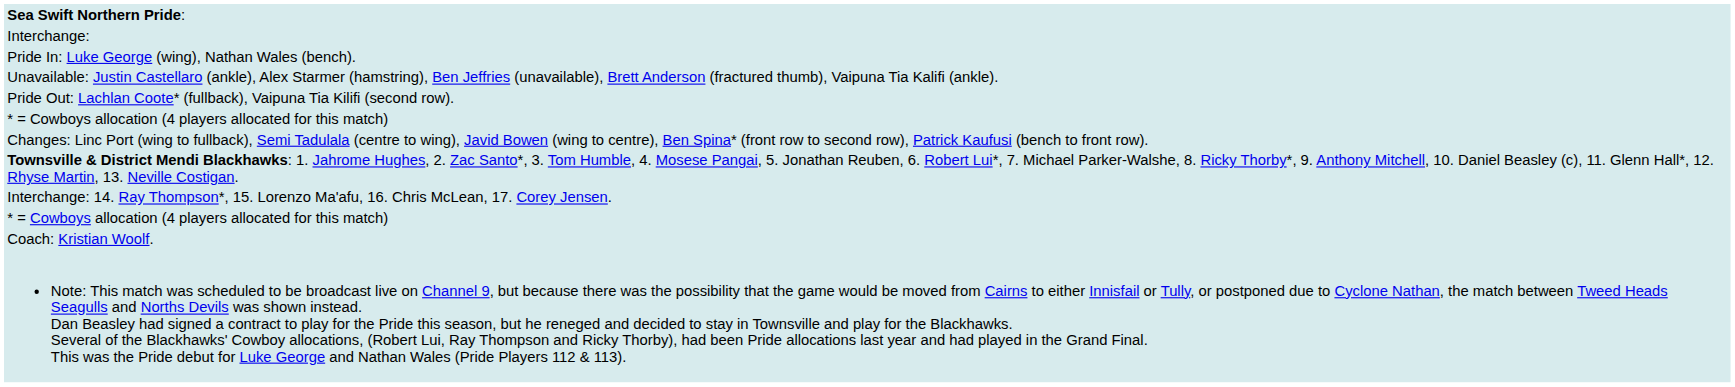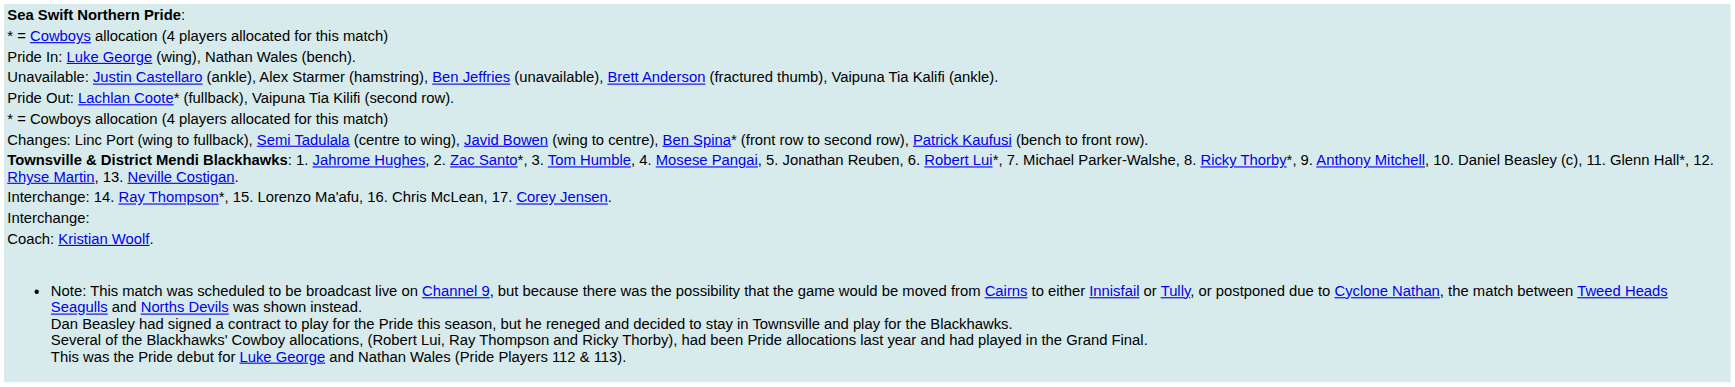(48, 36) Interchange: -> (198, 36) * = Cowboys allocation (4 players allocated for this match)
(198, 218) * = Cowboys allocation (4 players allocated for this match) -> (48, 218) Interchange:
